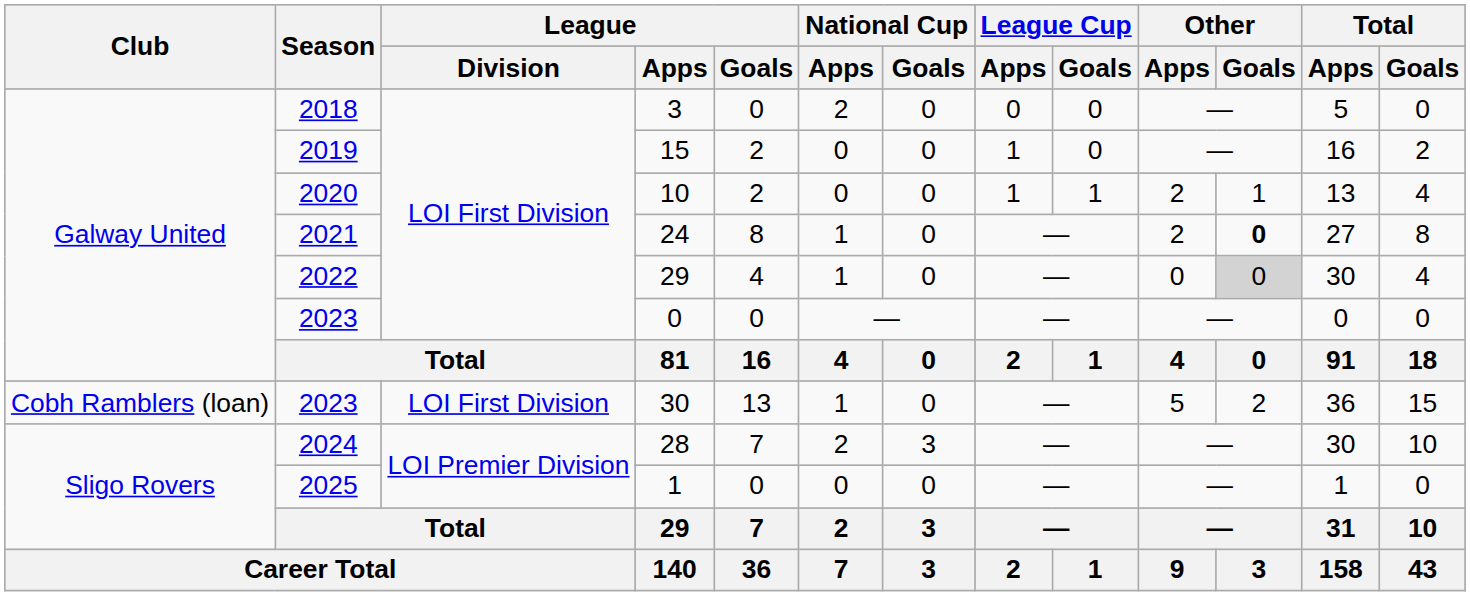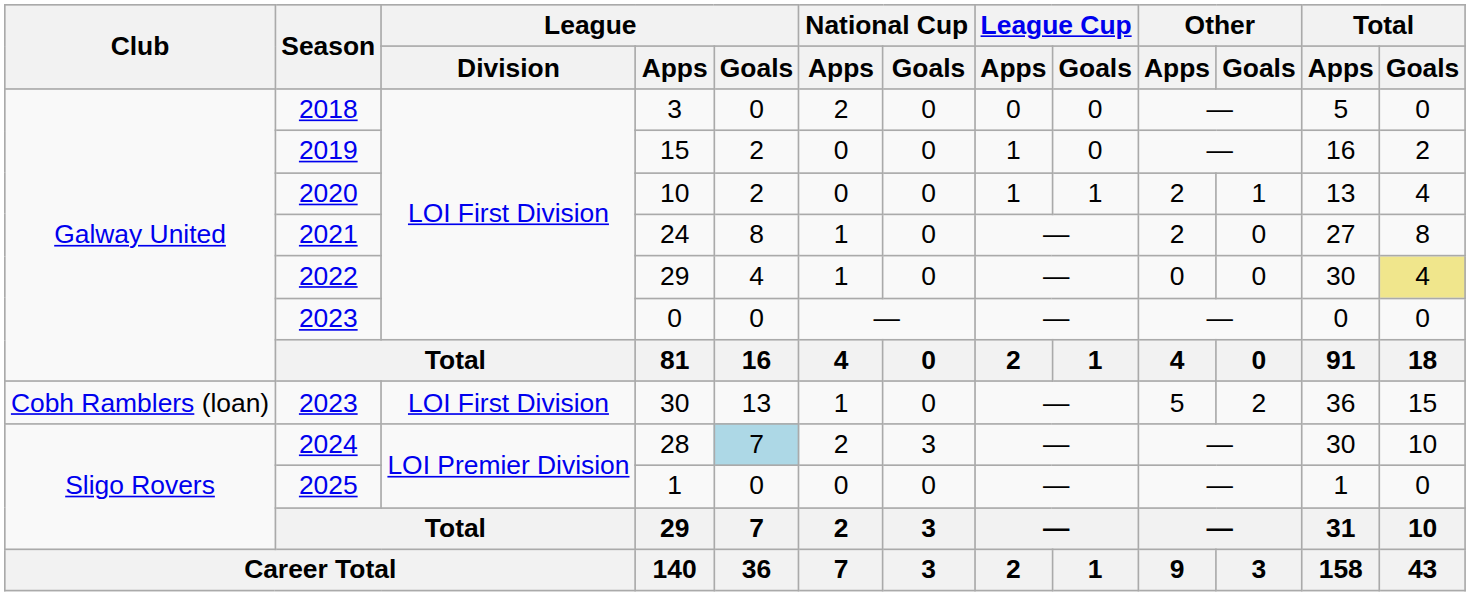(1259, 234) bold -> (1259, 234) normal
(1259, 276) lightgrey background -> (1259, 276) no background
(1423, 276) no background -> (1423, 276) khaki background
(757, 444) no background -> (757, 444) lightblue background
